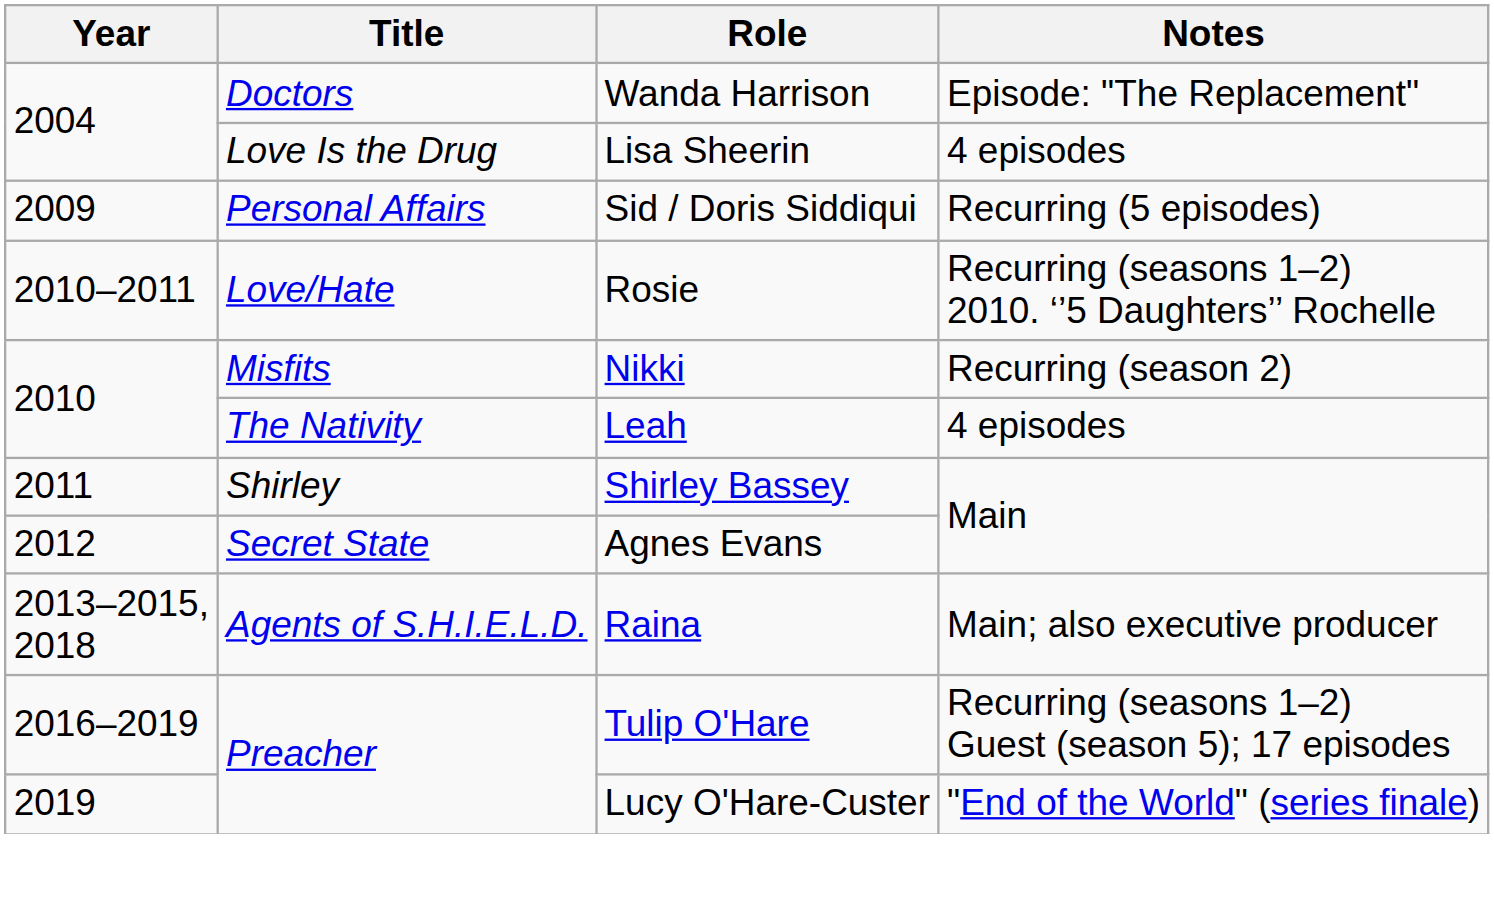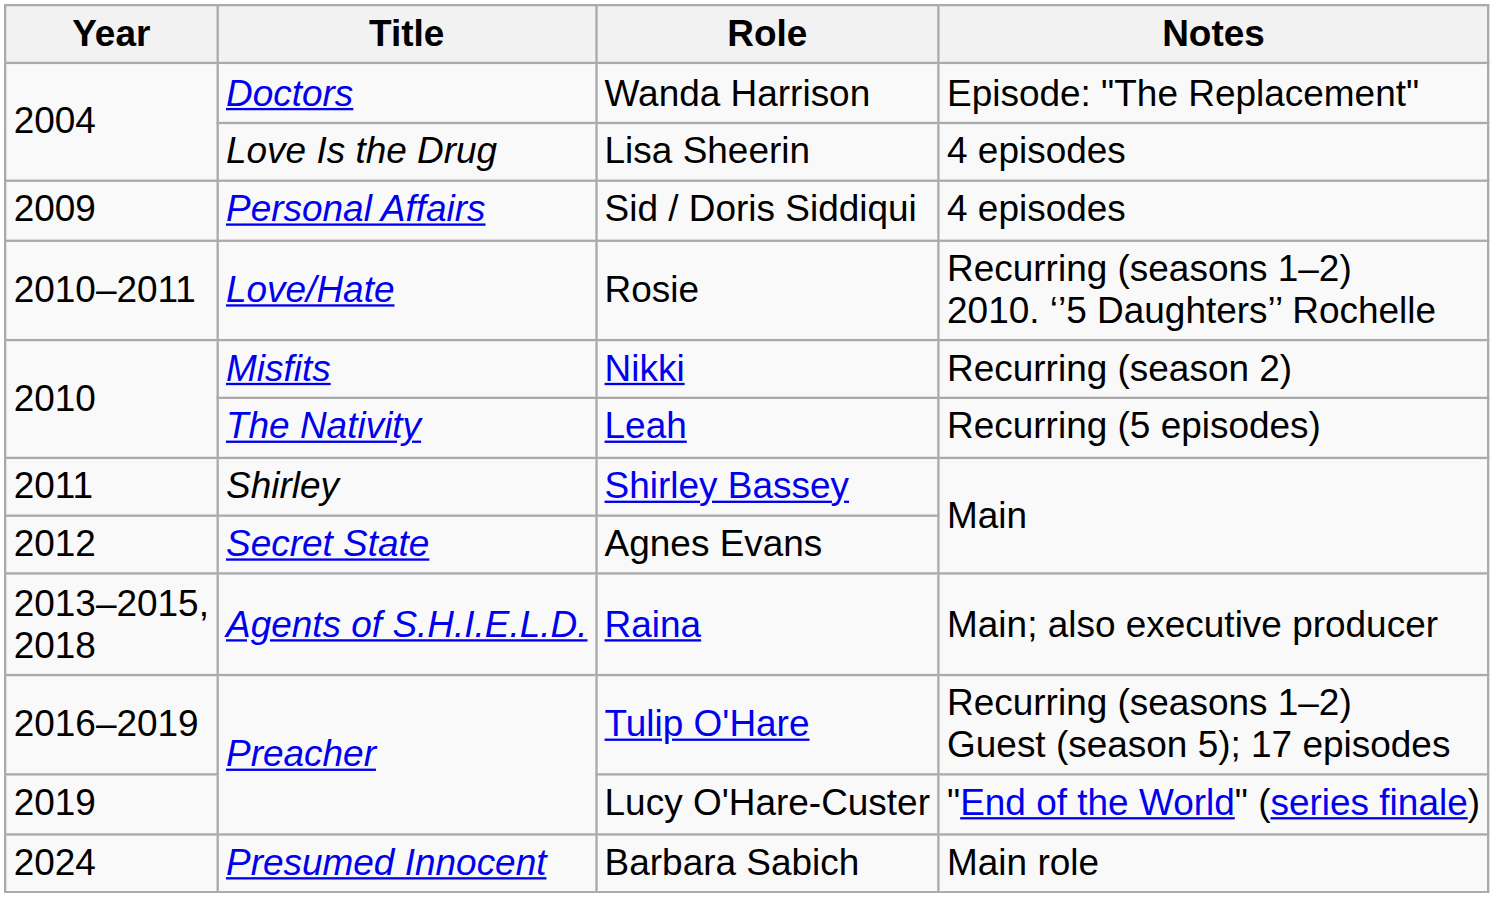(1134, 209) Recurring (5 episodes) -> (1036, 209) 4 episodes
(1036, 427) 4 episodes -> (1134, 427) Recurring (5 episodes)
+ row: (732, 861)
